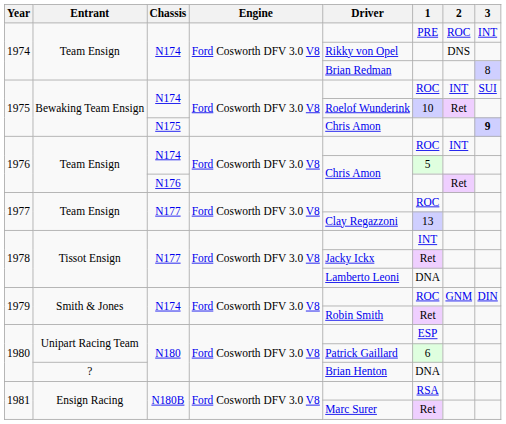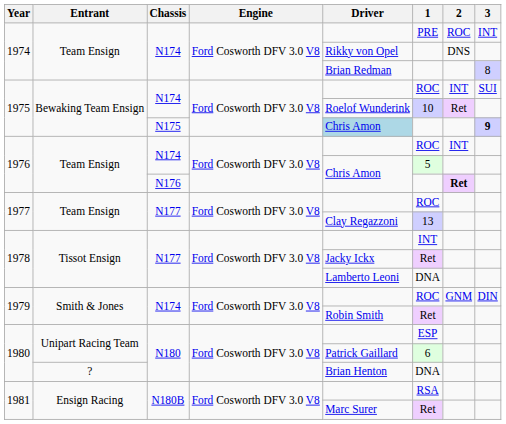(353, 126) no background -> (353, 126) lightblue background
(459, 183) normal -> (459, 183) bold
